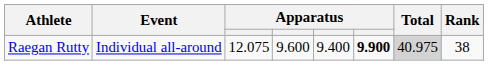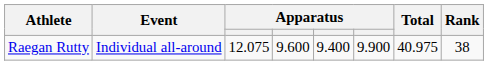(374, 48) bold -> (374, 48) normal
(418, 48) lightgrey background -> (418, 48) no background
